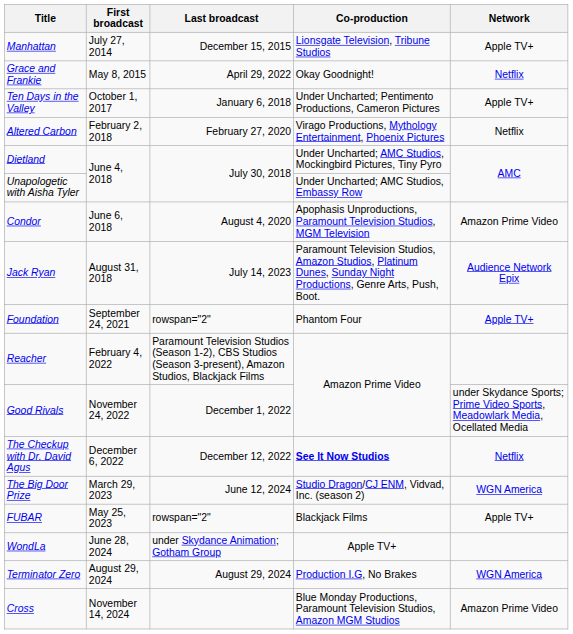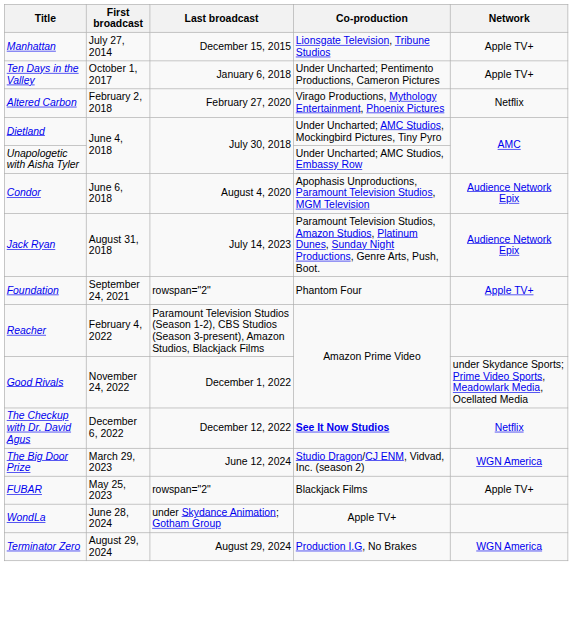- row: (31, 74)
(509, 221) Amazon Prime Video -> (509, 193) Audience Network Epix
- row: (20, 609)
